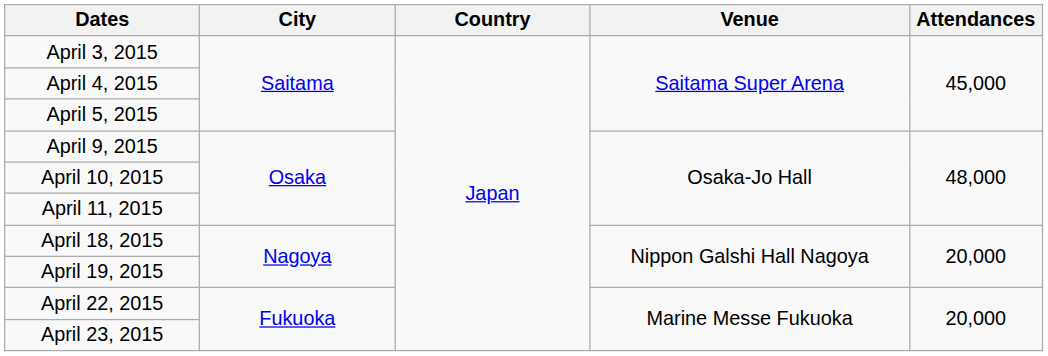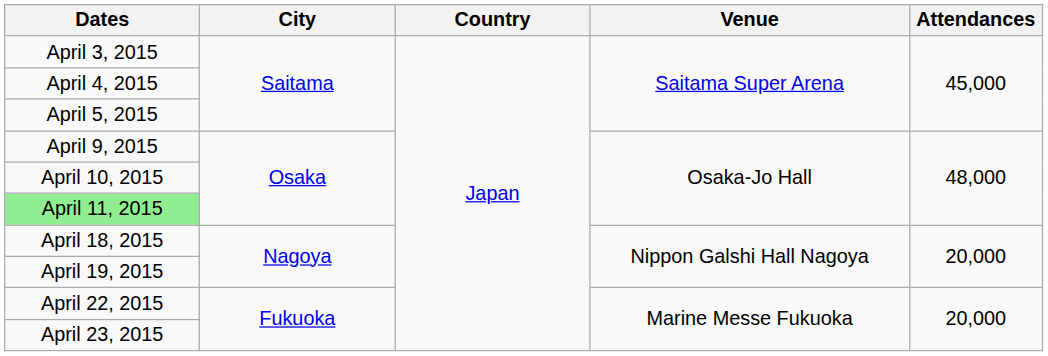(102, 209) no background -> (102, 209) lightgreen background
